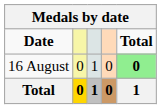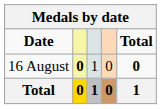(80, 65) normal -> (80, 65) bold
(136, 65) lightgreen background -> (136, 65) no background
